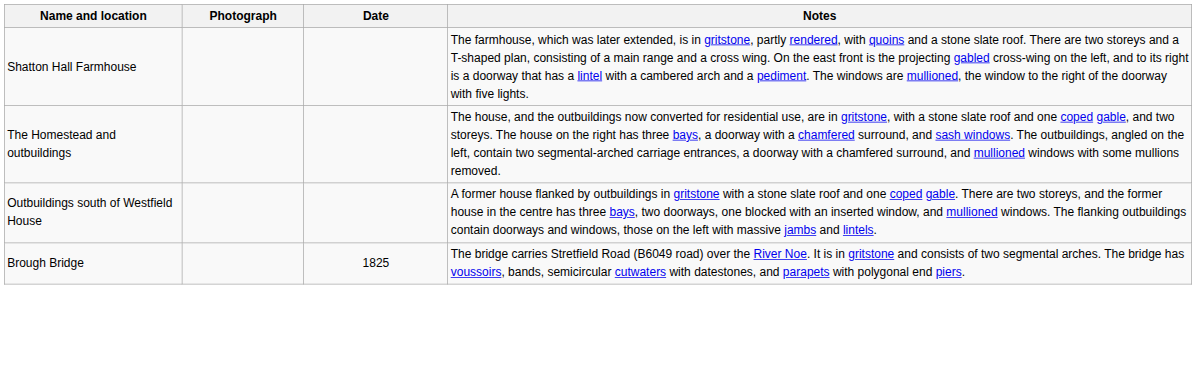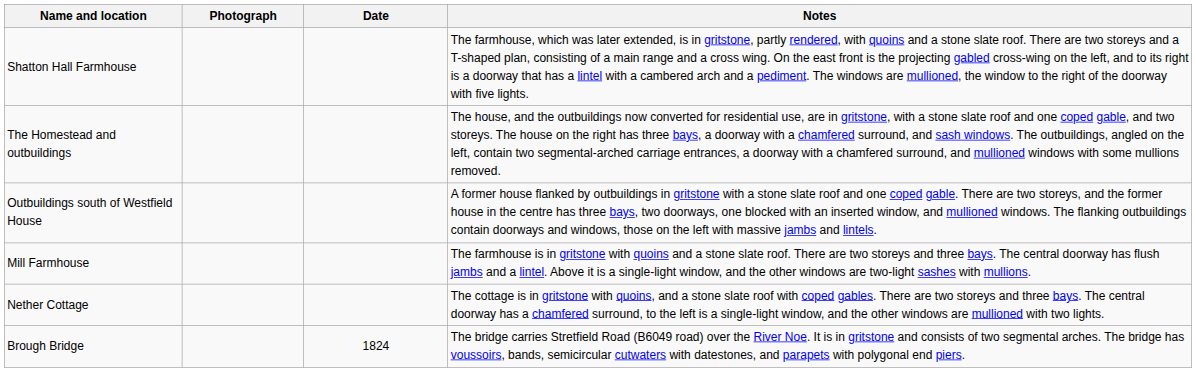+ row: (48, 263)
+ row: (48, 304)
(376, 263) 1825 -> (376, 346) 1824
